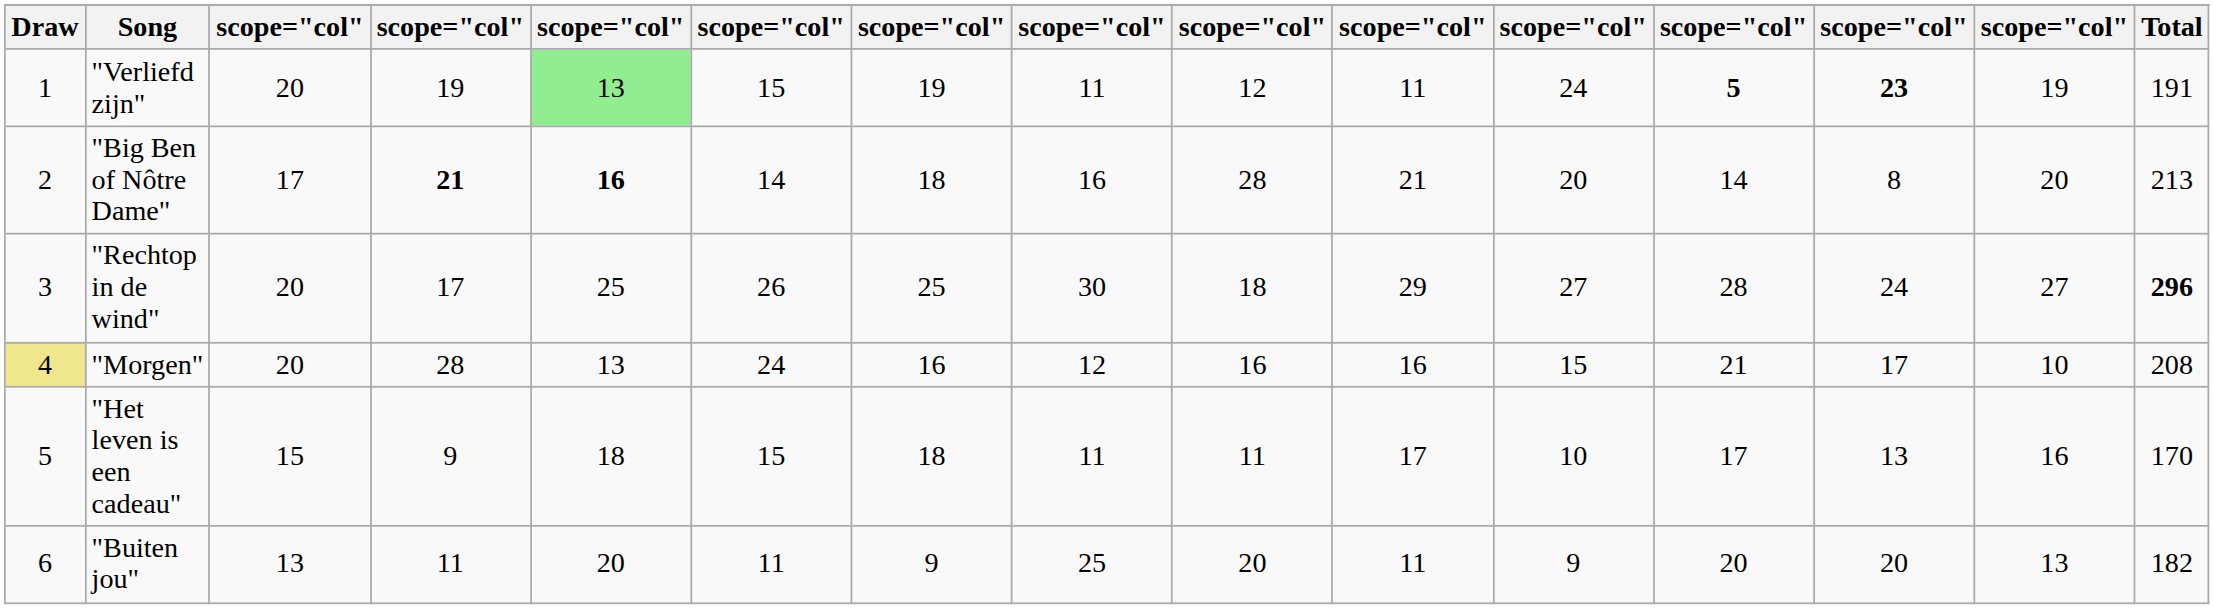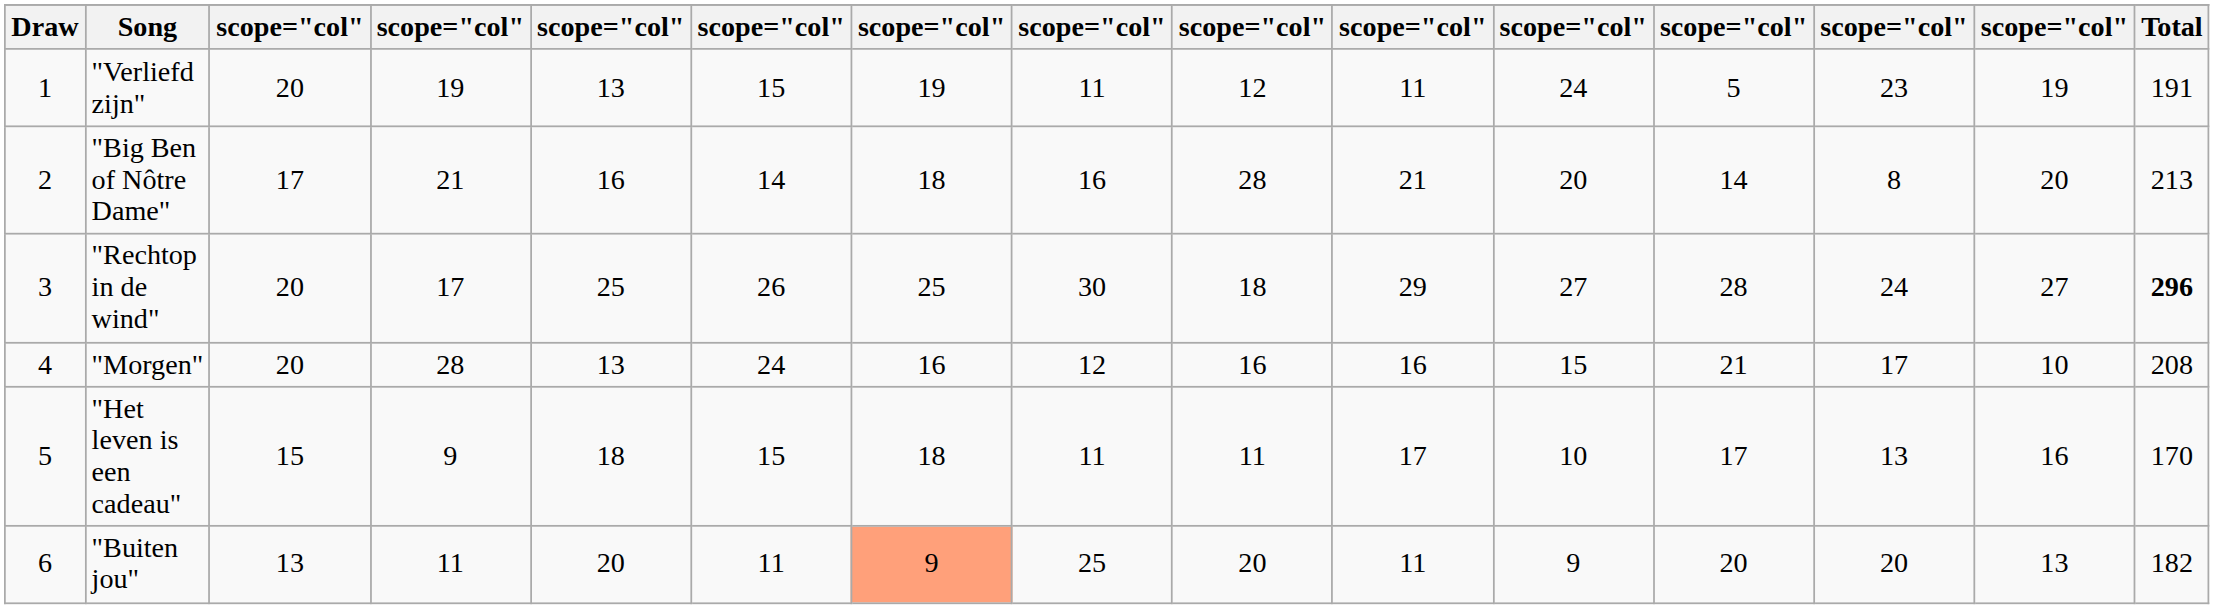(611, 87) lightgreen background -> (611, 87) no background
(1734, 87) bold -> (1734, 87) normal
(1894, 87) bold -> (1894, 87) normal
(450, 179) bold -> (450, 179) normal
(611, 179) bold -> (611, 179) normal
(45, 363) khaki background -> (45, 363) no background
(932, 564) no background -> (932, 564) lightsalmon background
